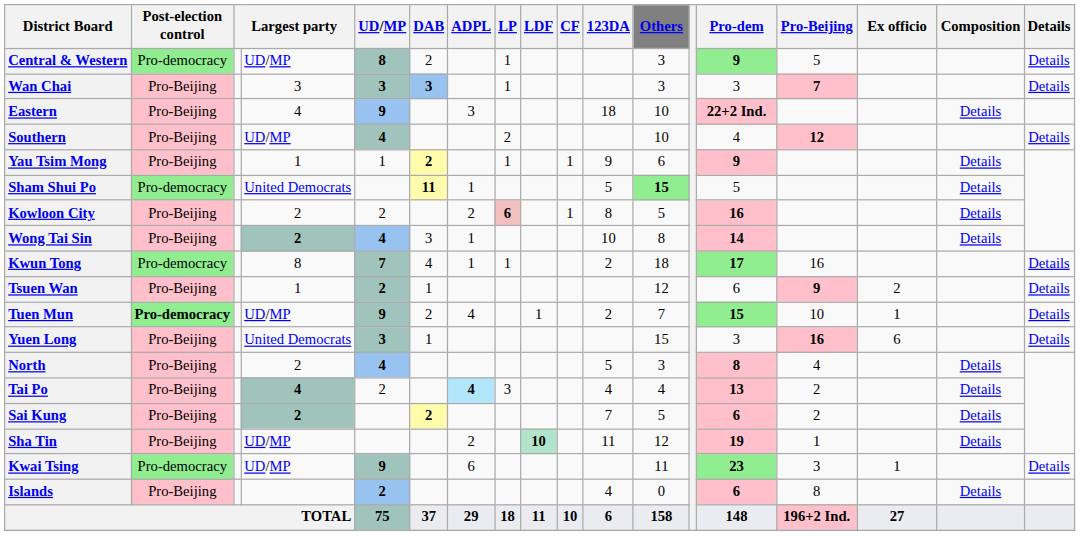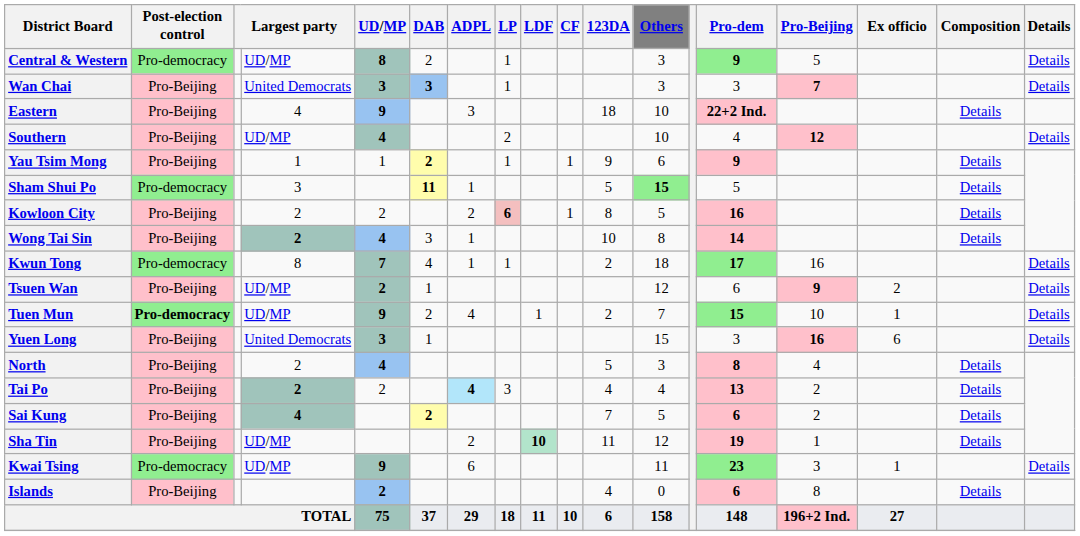(298, 86) 3 -> (298, 86) United Democrats
(298, 187) United Democrats -> (298, 187) 3
(298, 289) 1 -> (267, 289) UD/MP
(298, 390) 4 -> (298, 390) 2
(298, 415) 2 -> (298, 415) 4
